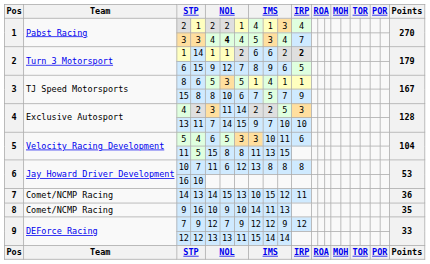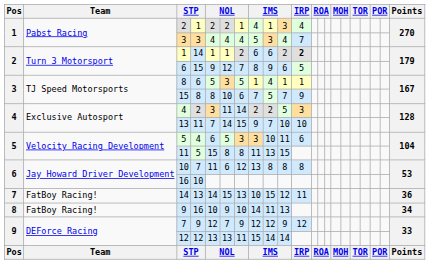(227, 40) bold -> (227, 40) normal
(70, 196) Comet/NCMP Racing -> (62, 196) FatBoy Racing!
(70, 210) Comet/NCMP Racing -> (62, 210) FatBoy Racing!
(407, 210) 35 -> (407, 210) 34
